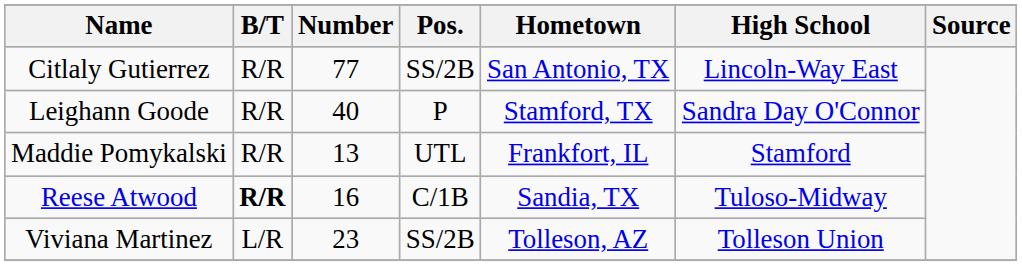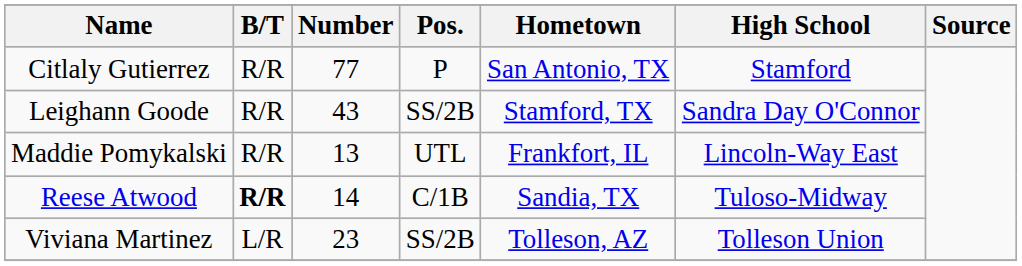(440, 68) SS/2B -> (440, 68) P
(801, 68) Lincoln-Way East -> (801, 68) Stamford
(346, 111) 40 -> (346, 111) 43
(440, 111) P -> (440, 111) SS/2B
(801, 153) Stamford -> (801, 153) Lincoln-Way East
(346, 196) 16 -> (346, 196) 14
